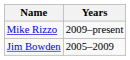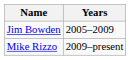rows swapped: (34, 47) <-> (32, 30)
